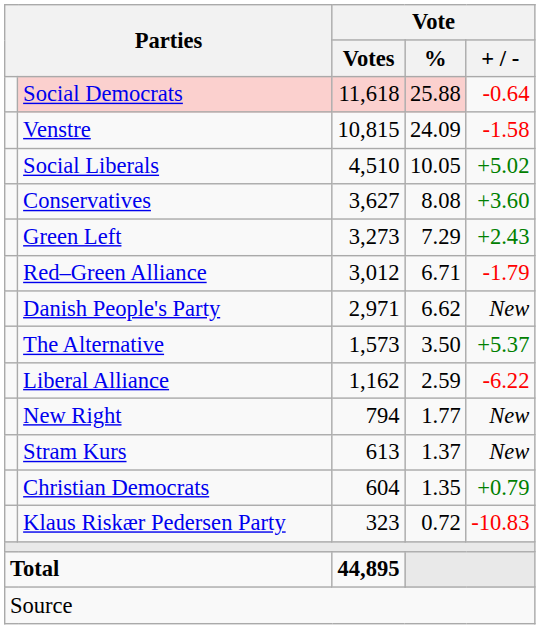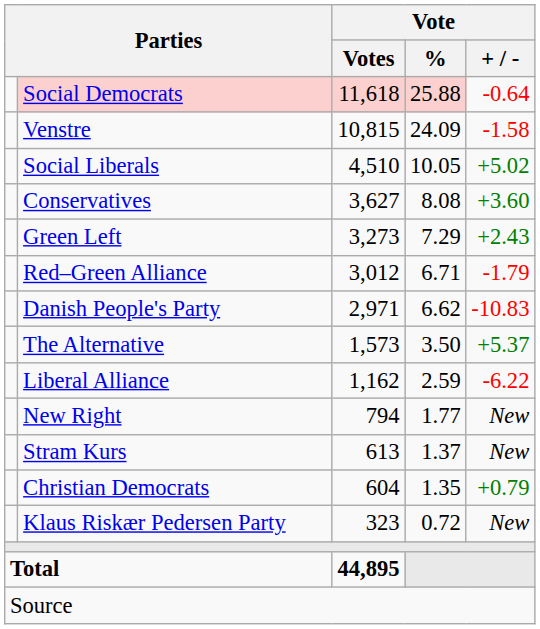(509, 308) New -> (500, 308) -10.83
(500, 523) -10.83 -> (509, 523) New
